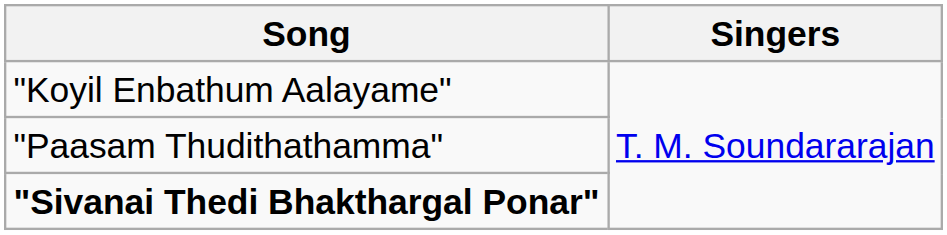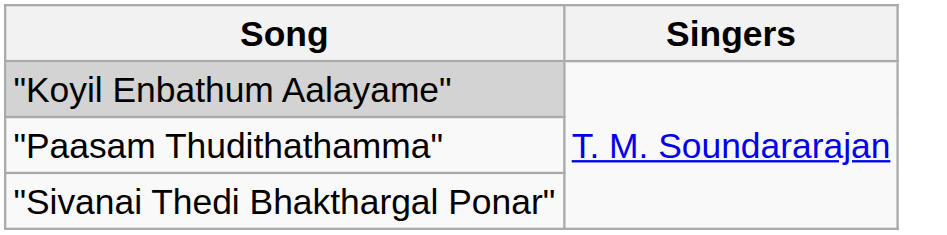(233, 89) no background -> (233, 89) lightgrey background
(306, 202) bold -> (284, 202) normal
